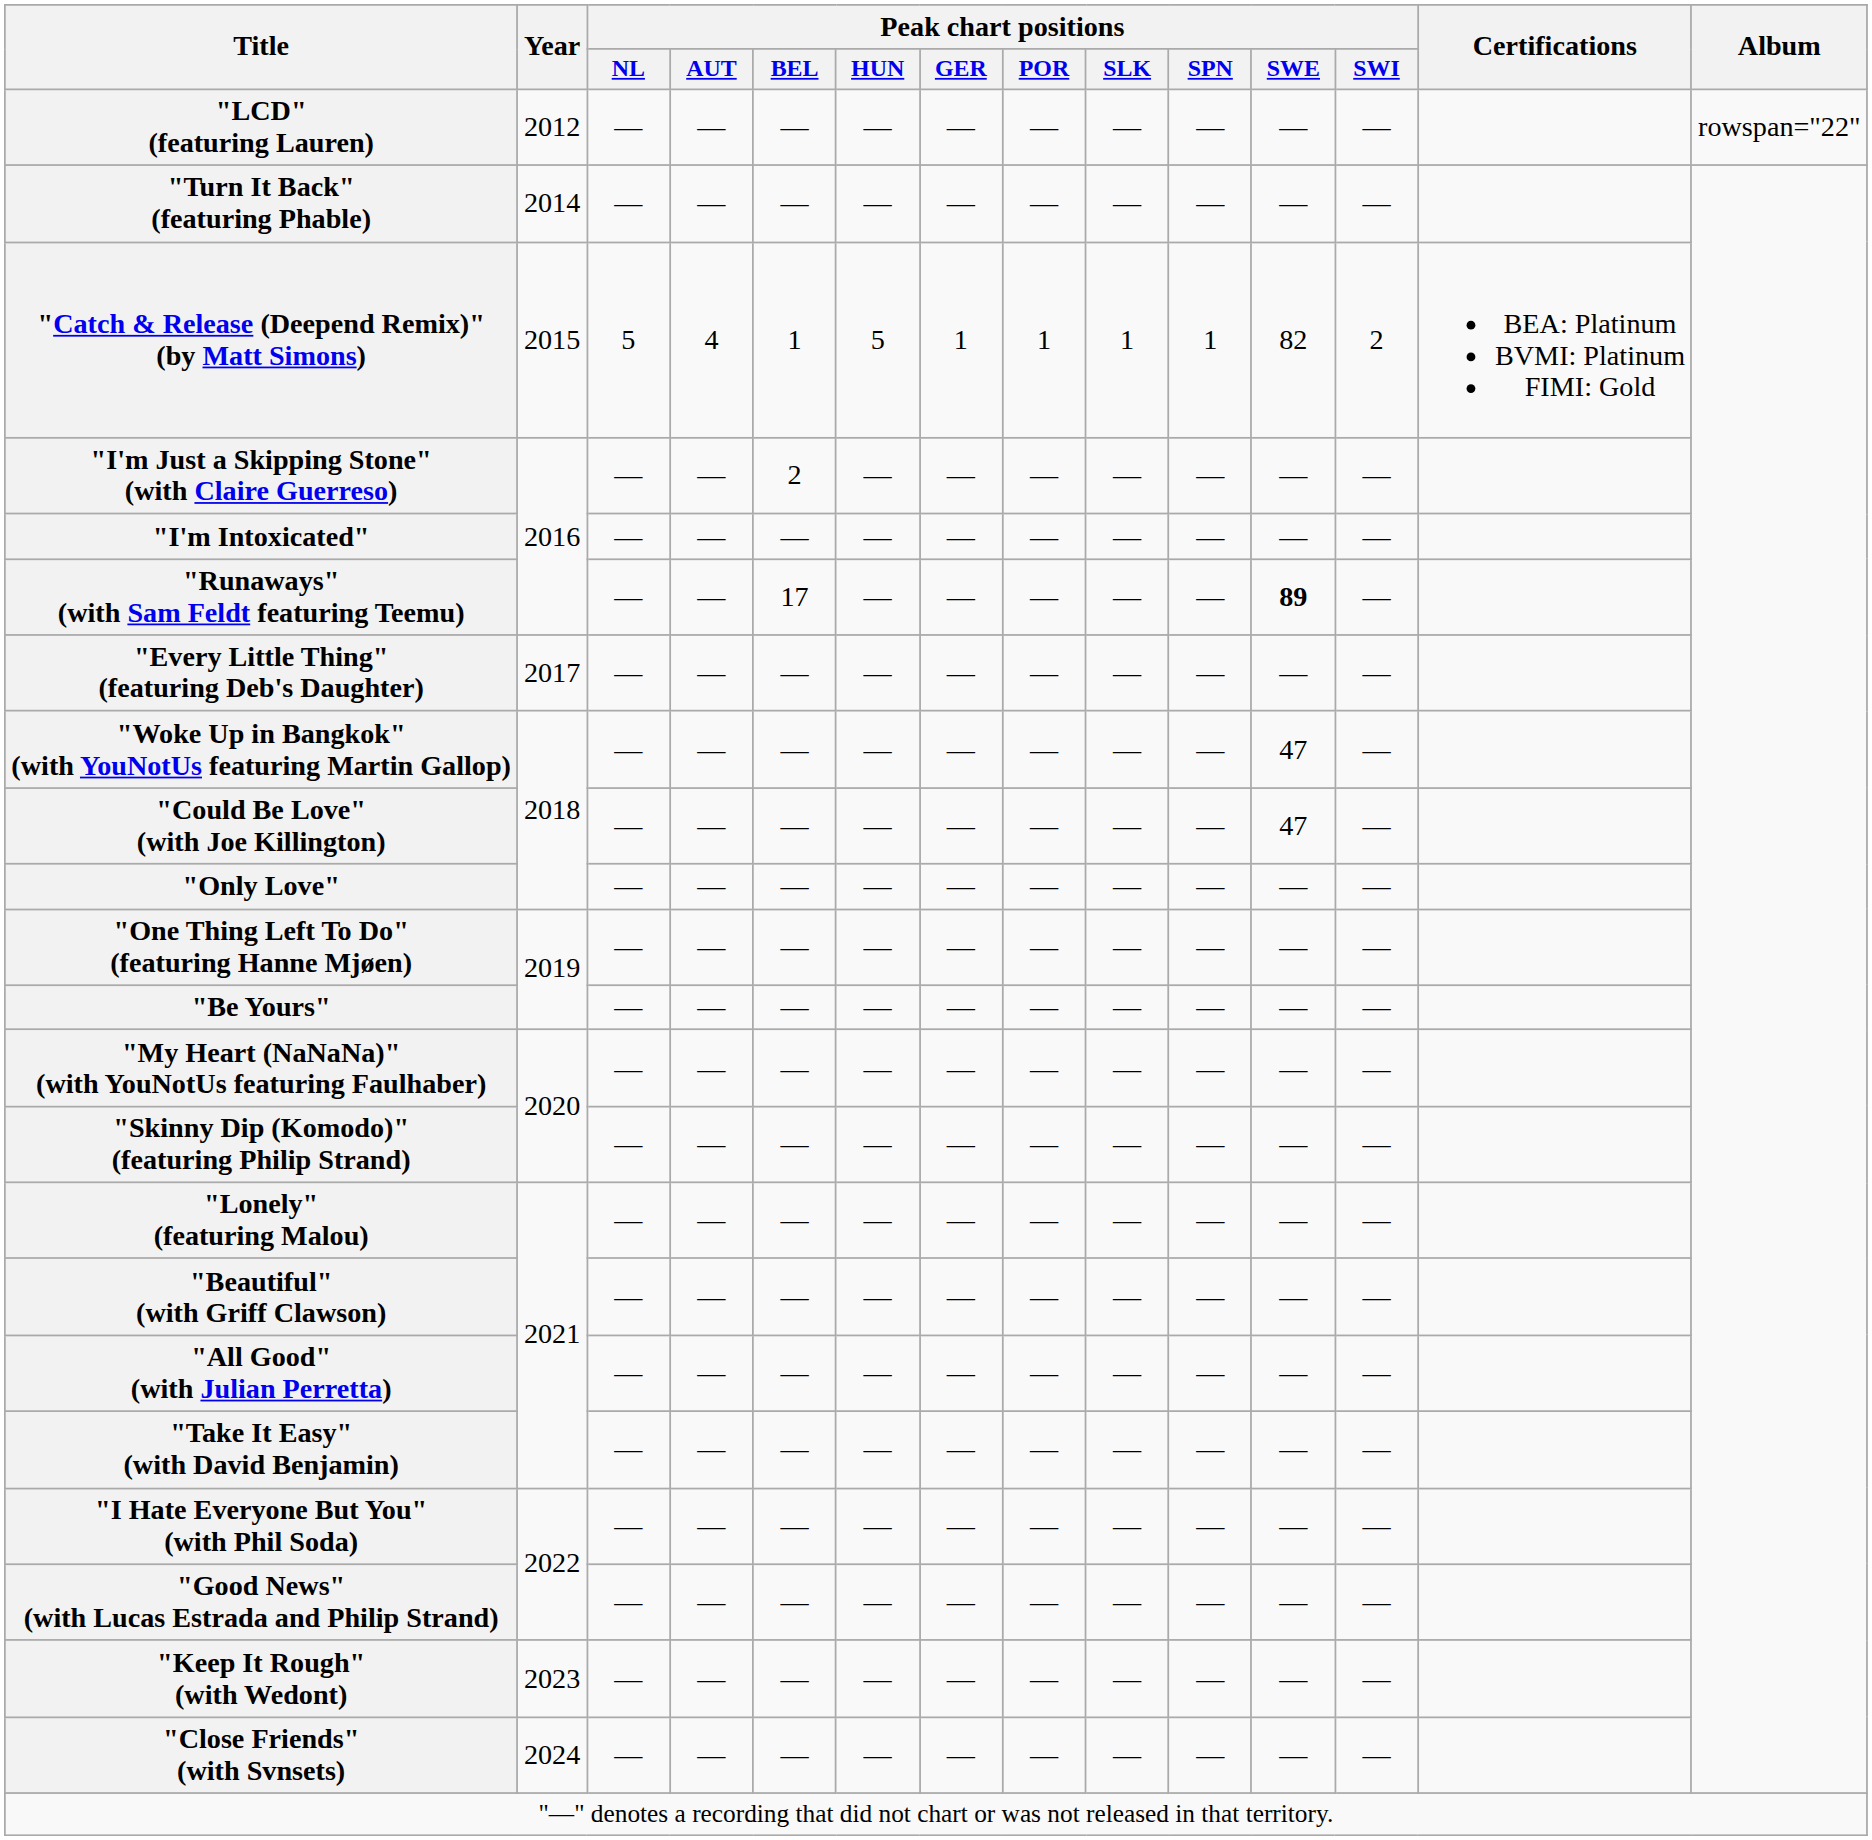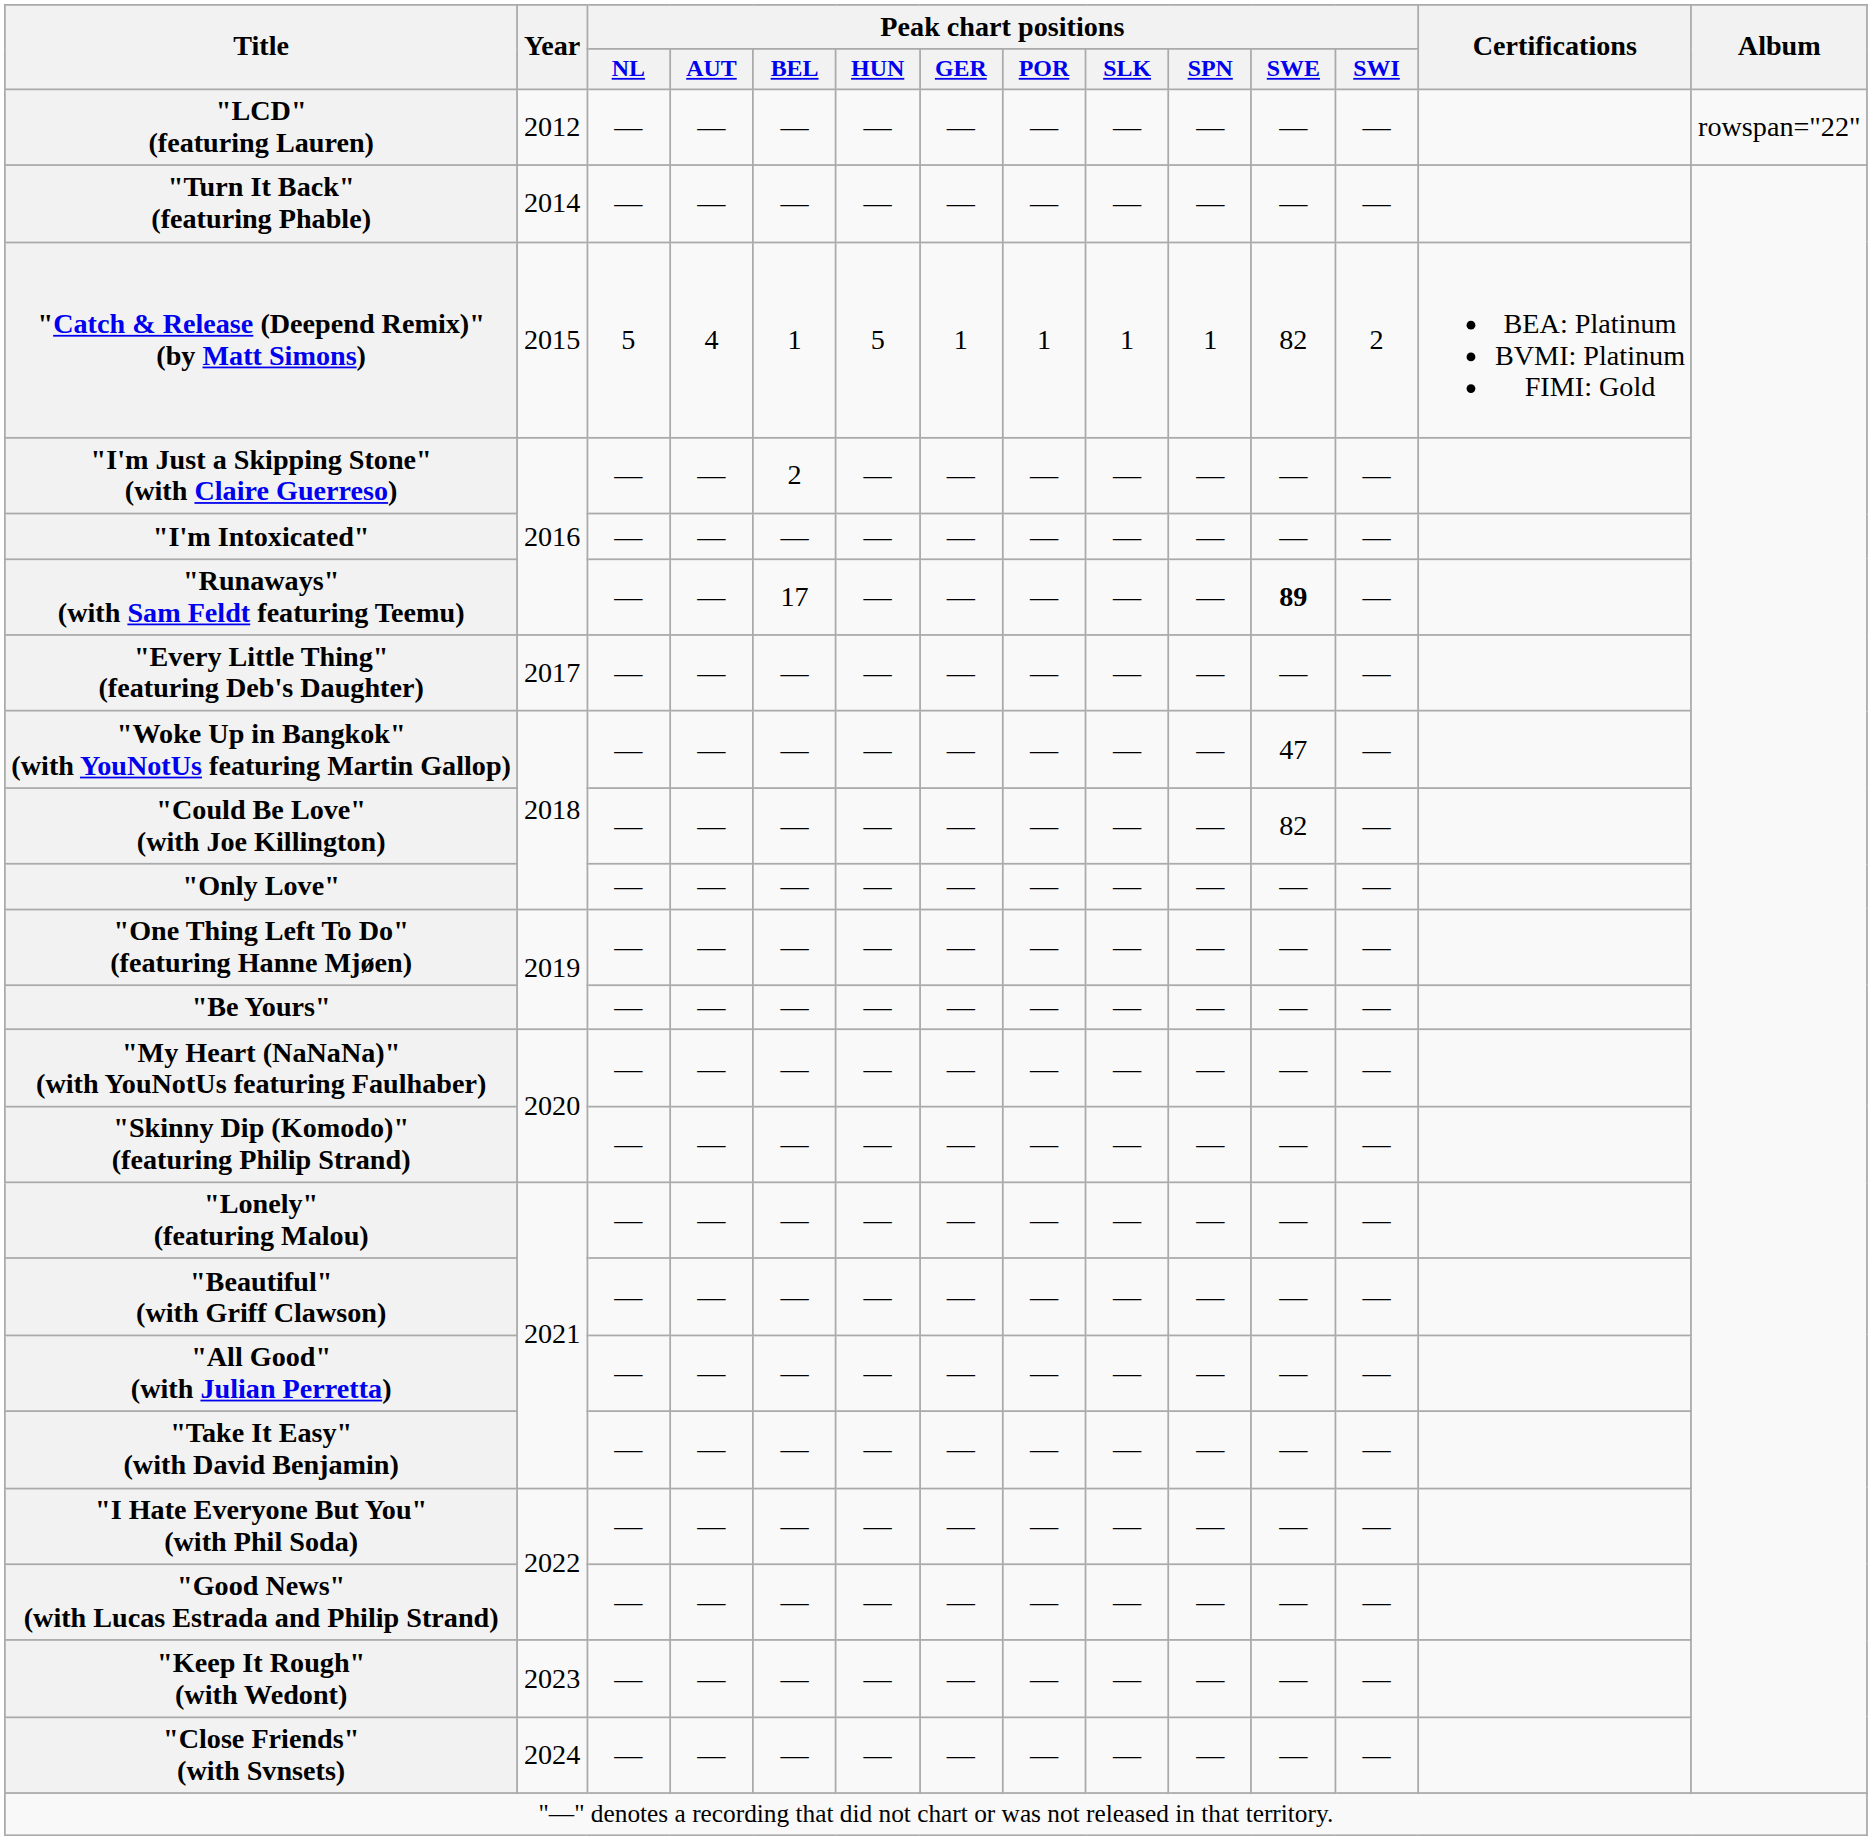(1293, 825) 47 -> (1293, 825) 82
